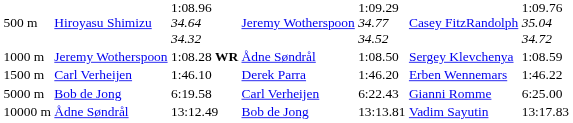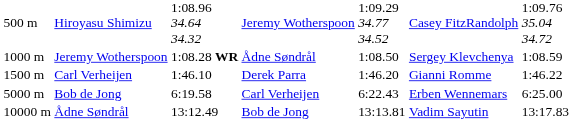(458, 75) Erben Wennemars -> (450, 75) Gianni Romme
(450, 93) Gianni Romme -> (458, 93) Erben Wennemars
